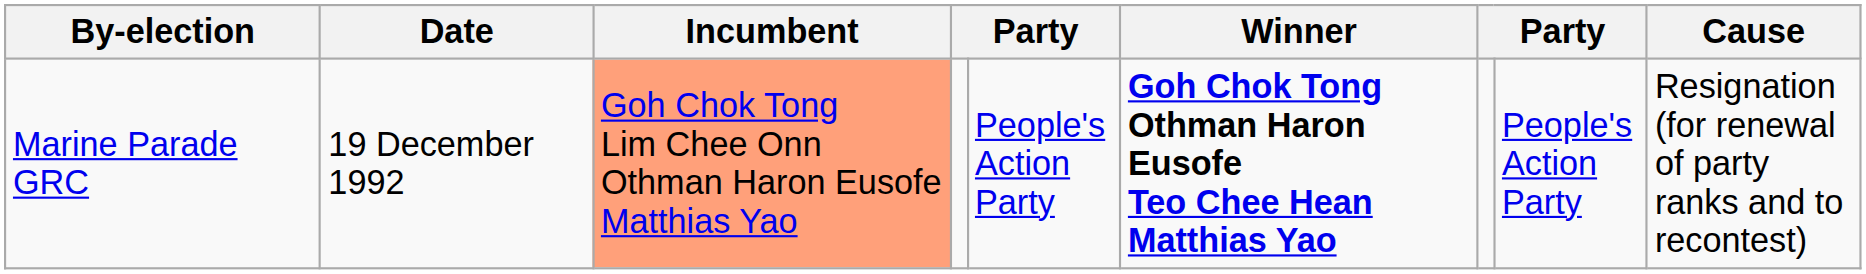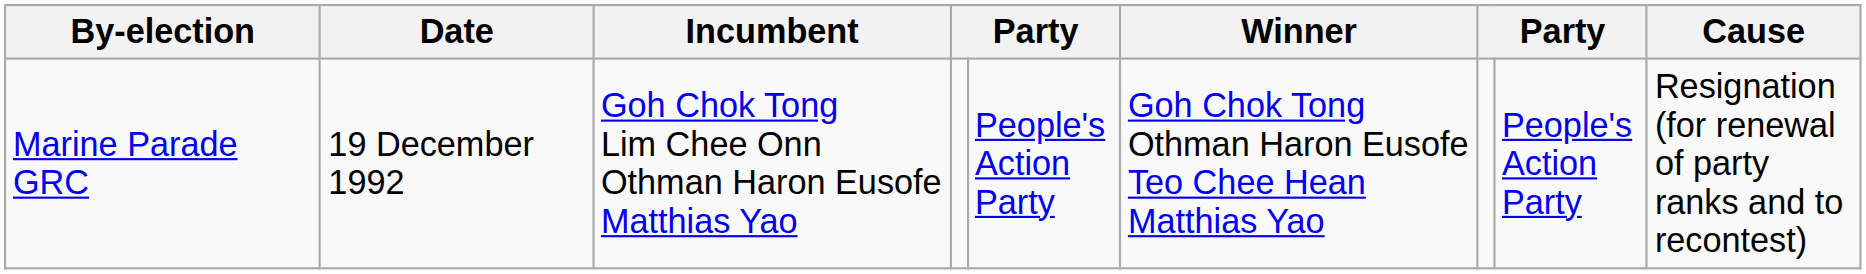(771, 162) lightsalmon background -> (771, 162) no background
(1255, 162) bold -> (1298, 162) normal
